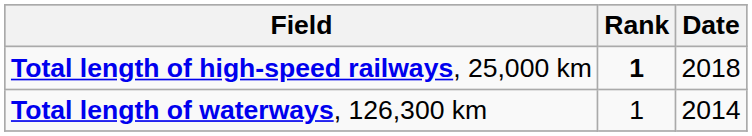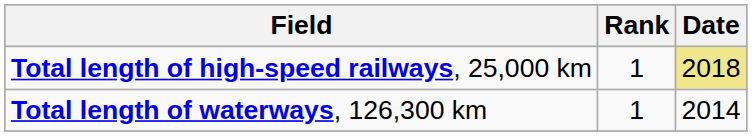(637, 67) bold -> (637, 67) normal
(711, 67) no background -> (711, 67) khaki background
